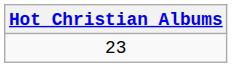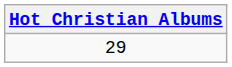(116, 48) 23 -> (116, 48) 29
